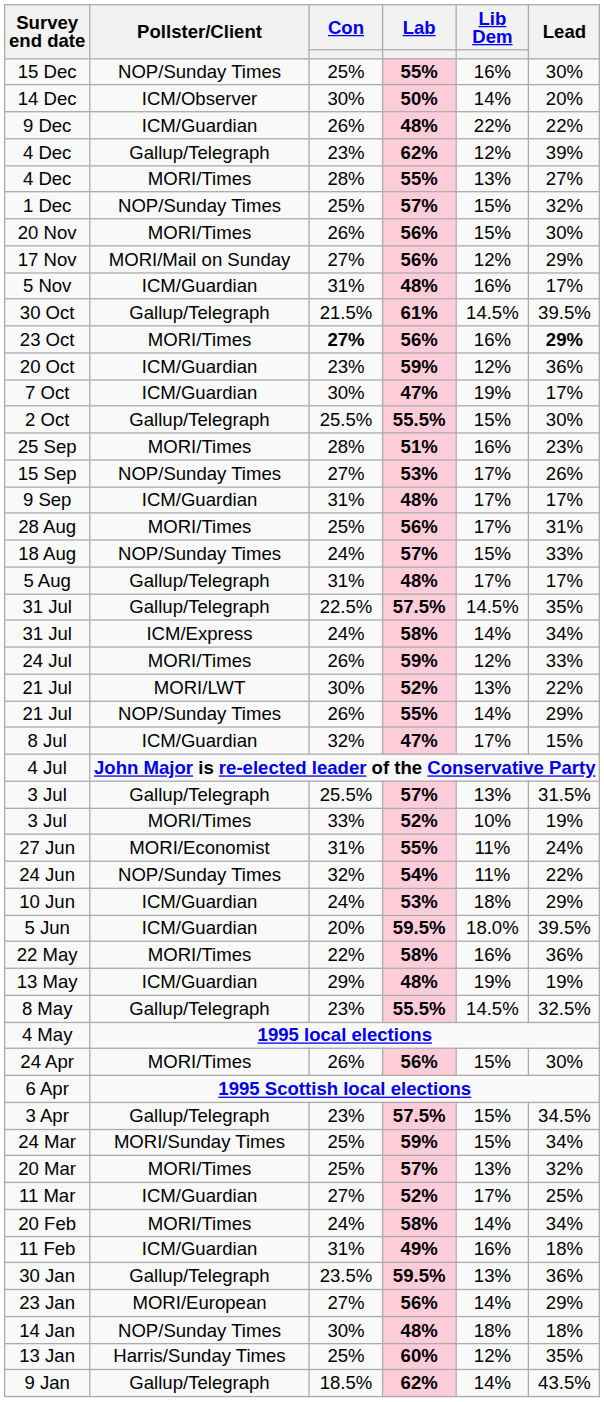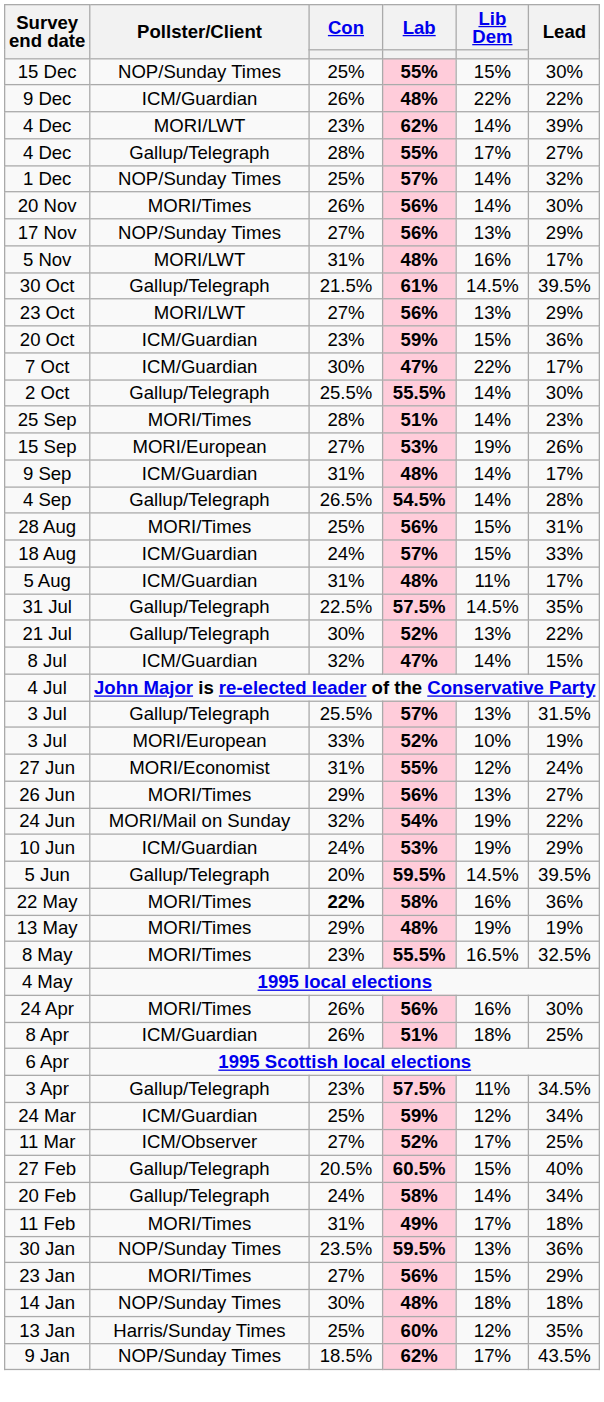(492, 72) 16% -> (492, 72) 15%
- row: (47, 99)
(200, 152) Gallup/Telegraph -> (200, 125) MORI/LWT
(492, 152) 12% -> (492, 125) 14%
(200, 179) MORI/Times -> (200, 152) Gallup/Telegraph
(492, 179) 13% -> (492, 152) 17%
(492, 206) 15% -> (492, 179) 14%
(492, 233) 15% -> (492, 206) 14%
(200, 259) MORI/Mail on Sunday -> (200, 233) NOP/Sunday Times
(492, 259) 12% -> (492, 233) 13%
(200, 286) ICM/Guardian -> (200, 259) MORI/LWT
(200, 340) MORI/Times -> (200, 313) MORI/LWT
(346, 340) bold -> (346, 313) normal
(492, 340) 16% -> (492, 313) 13%
(564, 340) bold -> (564, 313) normal
(492, 366) 12% -> (492, 340) 15%
(492, 393) 19% -> (492, 366) 22%
(492, 420) 15% -> (492, 393) 14%
(492, 447) 16% -> (492, 420) 14%
(200, 473) NOP/Sunday Times -> (200, 447) MORI/European
(492, 473) 17% -> (492, 447) 19%
(492, 500) 17% -> (492, 473) 14%
+ row: (47, 500)
(492, 527) 17% -> (492, 527) 15%
(200, 554) NOP/Sunday Times -> (200, 554) ICM/Guardian
(200, 581) Gallup/Telegraph -> (200, 581) ICM/Guardian
(492, 581) 17% -> (492, 581) 11%
- row: (47, 634)
- row: (47, 661)
(200, 688) MORI/LWT -> (200, 634) Gallup/Telegraph
- row: (47, 714)
(492, 741) 17% -> (492, 661) 14%
(200, 821) MORI/Times -> (200, 741) MORI/European
(492, 848) 11% -> (492, 768) 12%
+ row: (47, 795)
(200, 875) NOP/Sunday Times -> (200, 821) MORI/Mail on Sunday
(492, 875) 11% -> (492, 821) 19%
(492, 902) 18% -> (492, 848) 19%
(200, 929) ICM/Guardian -> (200, 875) Gallup/Telegraph
(492, 929) 18.0% -> (492, 875) 14.5%
(346, 955) normal -> (346, 902) bold
(200, 982) ICM/Guardian -> (200, 929) MORI/Times
(200, 1009) Gallup/Telegraph -> (200, 955) MORI/Times
(492, 1009) 14.5% -> (492, 955) 16.5%
(492, 1062) 15% -> (492, 1009) 16%
+ row: (47, 1036)
(492, 1116) 15% -> (492, 1089) 11%
(200, 1143) MORI/Sunday Times -> (200, 1116) ICM/Guardian
(492, 1143) 15% -> (492, 1116) 12%
- row: (47, 1169)
(200, 1196) ICM/Guardian -> (200, 1143) ICM/Observer
+ row: (47, 1169)
(200, 1223) MORI/Times -> (200, 1196) Gallup/Telegraph
(200, 1250) ICM/Guardian -> (200, 1223) MORI/Times
(492, 1250) 16% -> (492, 1223) 17%
(200, 1276) Gallup/Telegraph -> (200, 1250) NOP/Sunday Times
(200, 1303) MORI/European -> (200, 1276) MORI/Times
(492, 1303) 14% -> (492, 1276) 15%
(200, 1384) Gallup/Telegraph -> (200, 1357) NOP/Sunday Times
(492, 1384) 14% -> (492, 1357) 17%
